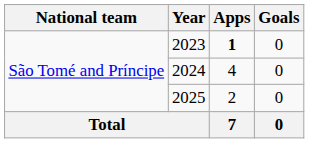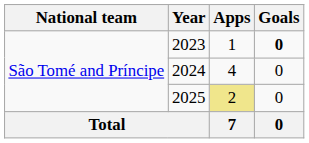(232, 44) bold -> (232, 44) normal
(279, 44) normal -> (279, 44) bold
(232, 97) no background -> (232, 97) khaki background
